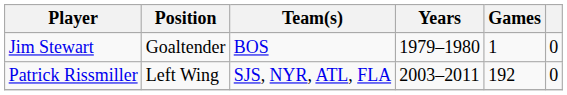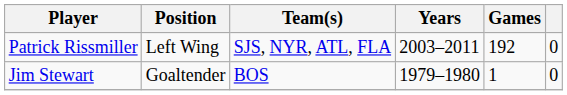rows swapped: (73, 75) <-> (51, 47)
